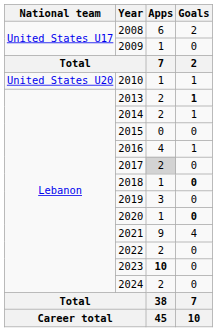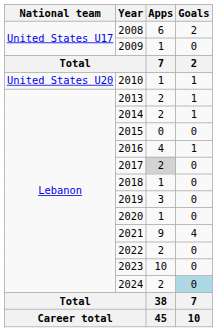(194, 98) bold -> (194, 98) normal
(194, 182) bold -> (194, 182) normal
(194, 216) bold -> (194, 216) normal
(161, 267) bold -> (161, 267) normal
(194, 284) no background -> (194, 284) lightblue background
